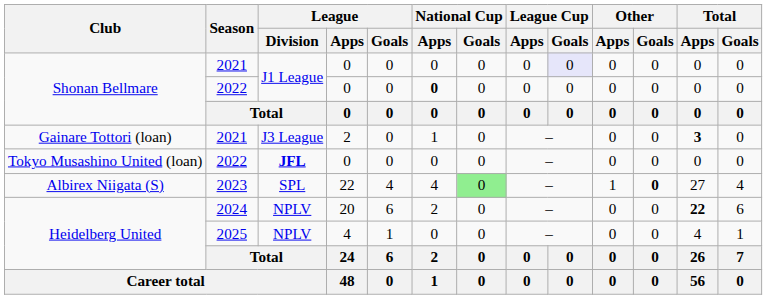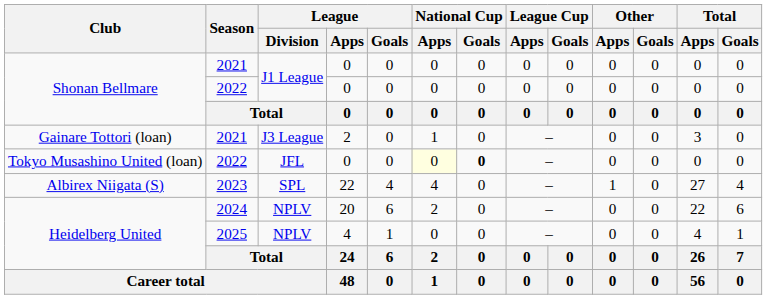(570, 64) lavender background -> (570, 64) no background
(434, 88) bold -> (434, 88) normal
(697, 137) bold -> (697, 137) normal
(292, 161) bold -> (292, 161) normal
(434, 161) no background -> (434, 161) lightyellow background
(482, 161) normal -> (482, 161) bold
(482, 185) lightgreen background -> (482, 185) no background
(655, 185) bold -> (655, 185) normal
(697, 209) bold -> (697, 209) normal
